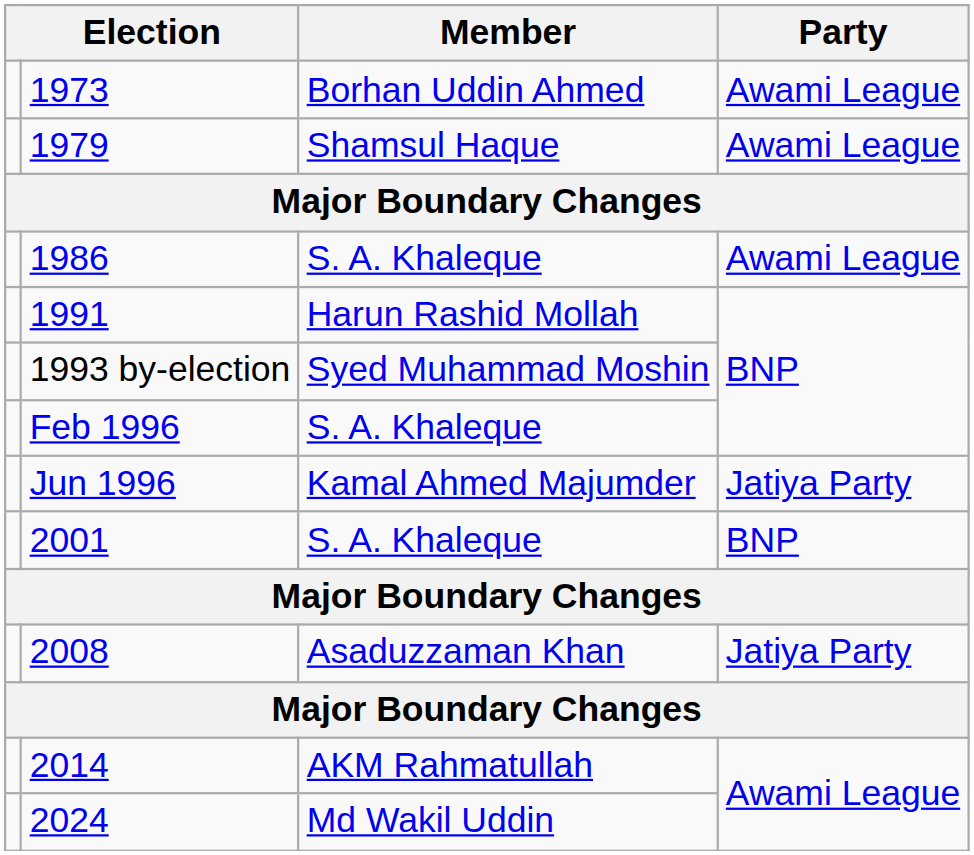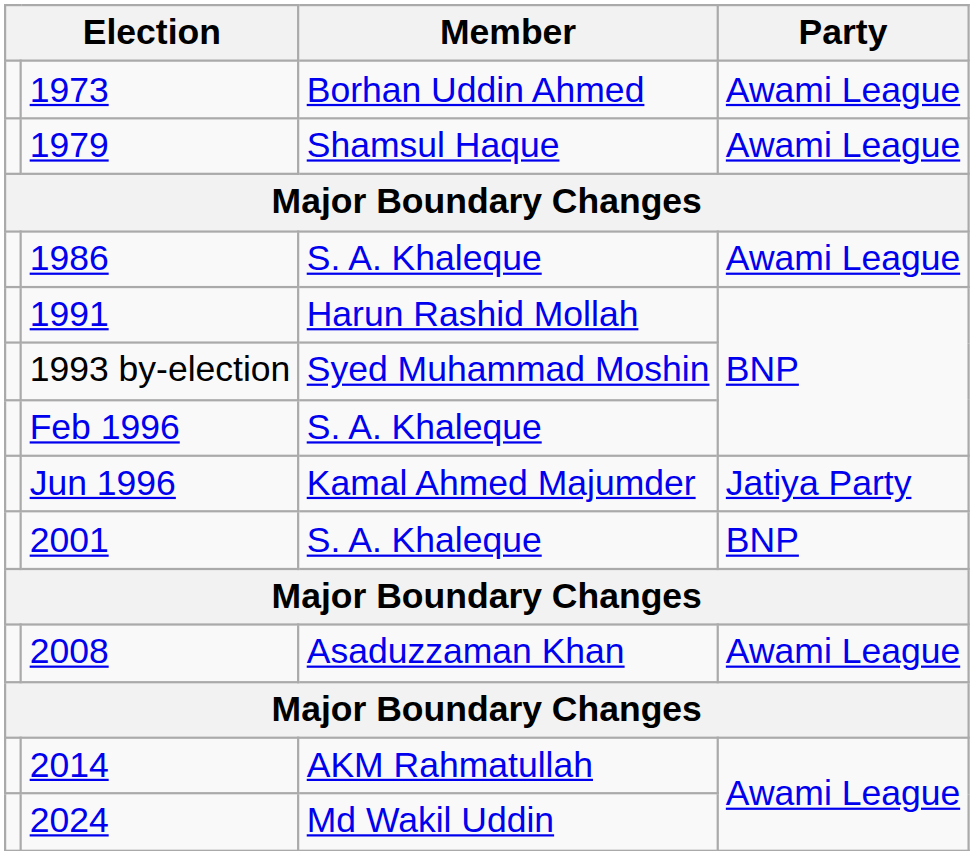(819, 652) Jatiya Party -> (843, 652) Awami League
